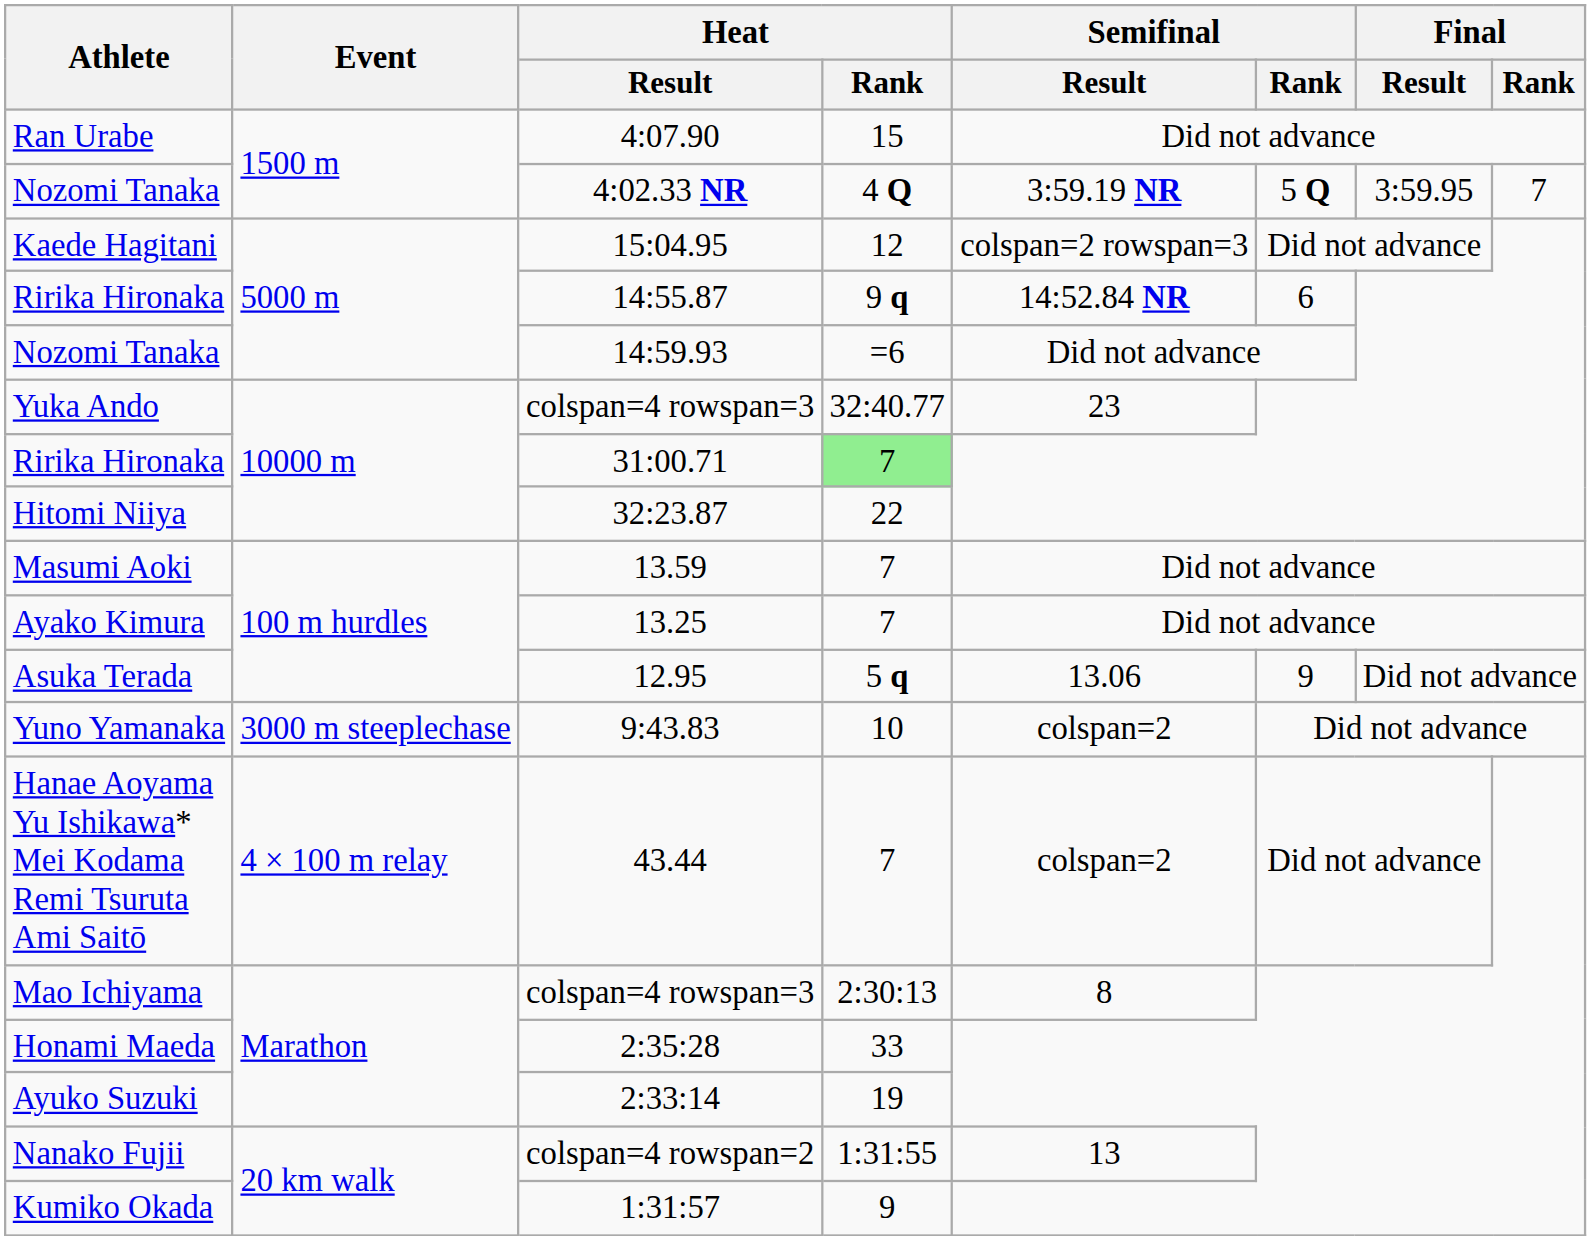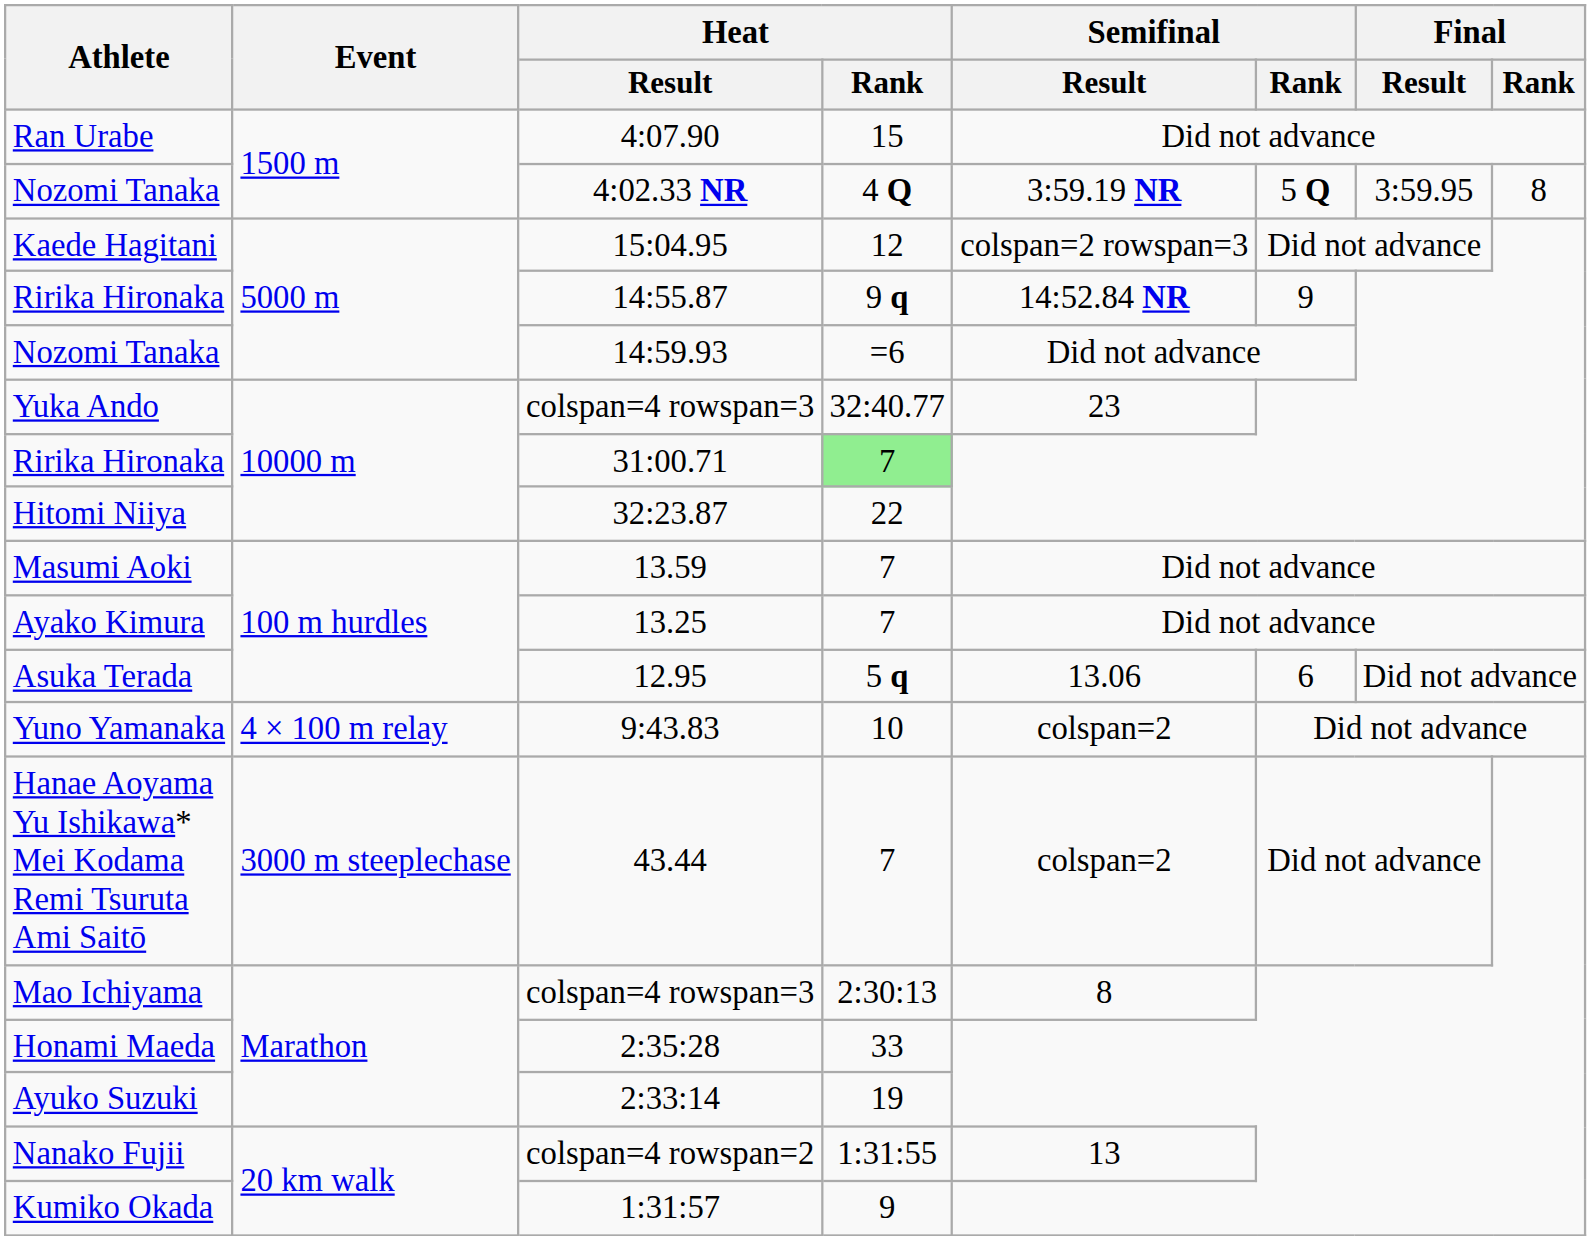(1539, 190) 7 -> (1539, 190) 8
(1306, 298) 6 -> (1306, 298) 9
(1306, 675) 9 -> (1306, 675) 6
(376, 729) 3000 m steeplechase -> (344, 729) 4 × 100 m relay
(344, 860) 4 × 100 m relay -> (376, 860) 3000 m steeplechase
